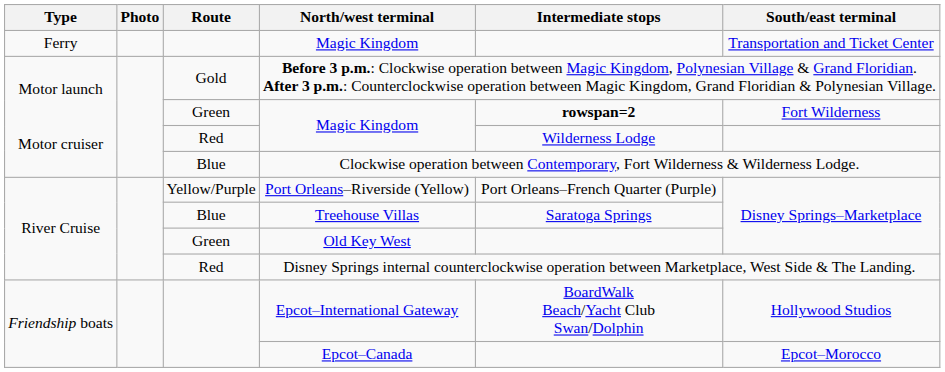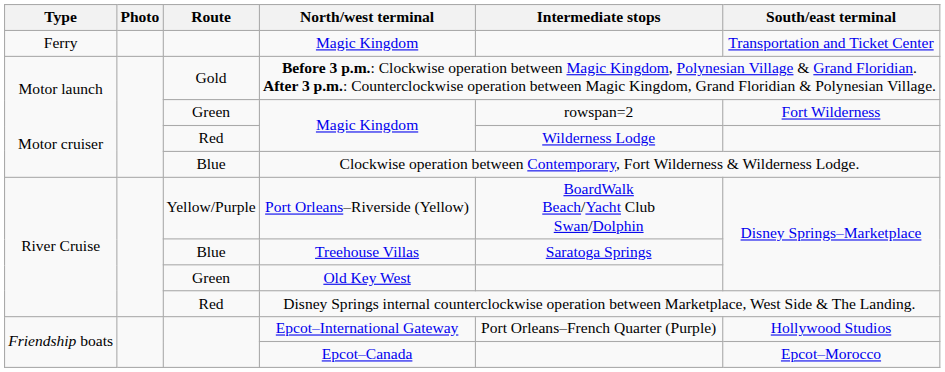(599, 113) bold -> (599, 113) normal
(599, 189) Port Orleans–French Quarter (Purple) -> (599, 208) BoardWalk Beach/Yacht Club Swan/Dolphin
(599, 310) BoardWalk Beach/Yacht Club Swan/Dolphin -> (599, 329) Port Orleans–French Quarter (Purple)
